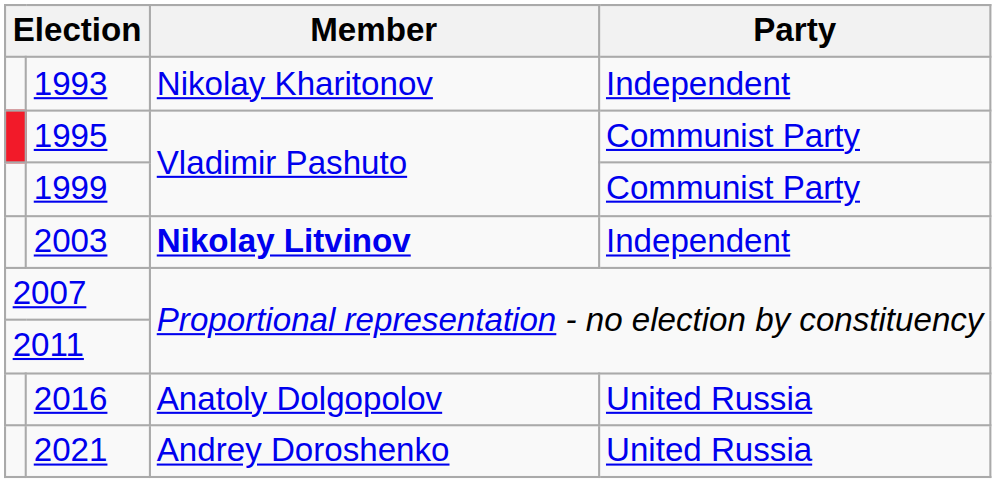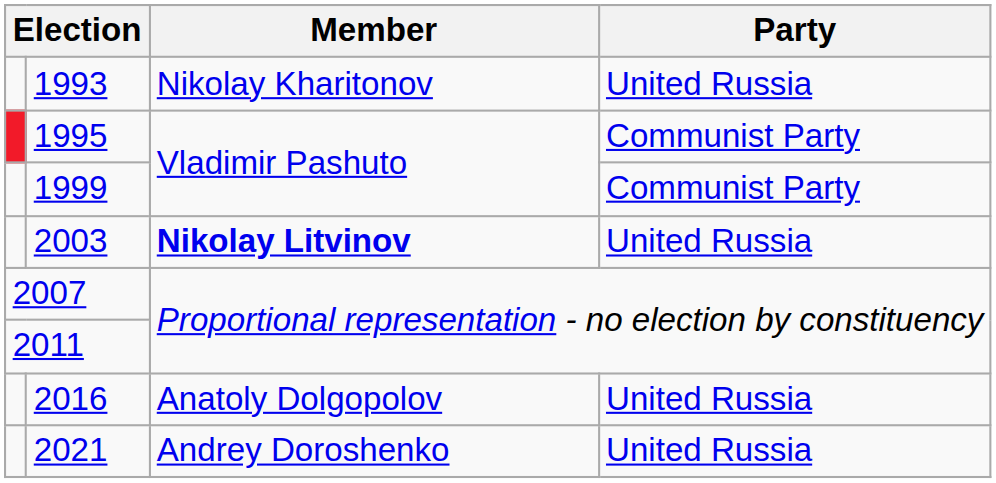(698, 83) Independent -> (709, 83) United Russia
(698, 240) Independent -> (709, 240) United Russia
